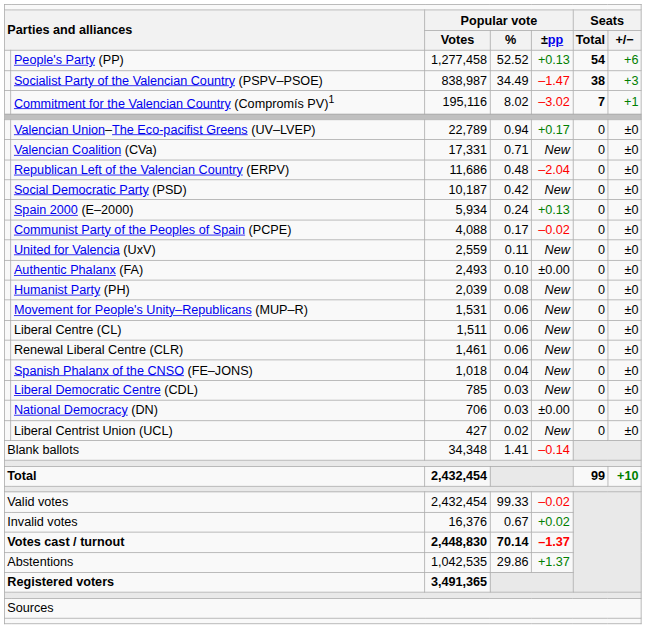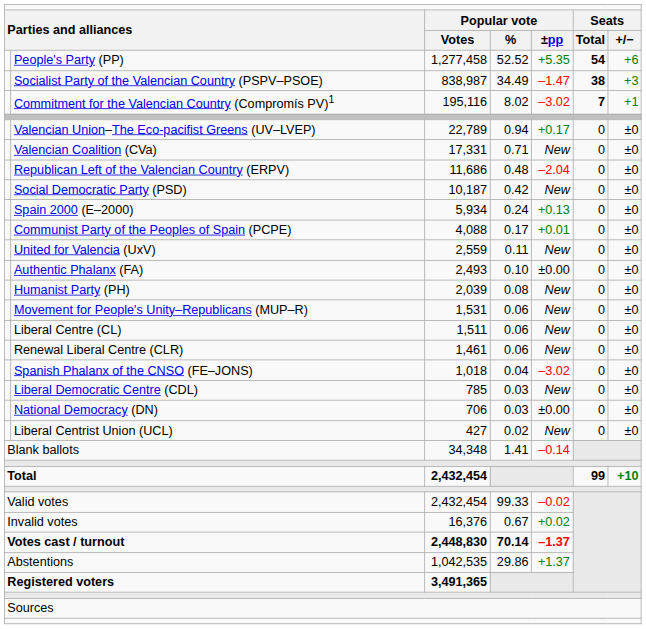(554, 60) +0.13 -> (554, 60) +5.35
(554, 230) –0.02 -> (554, 230) +0.01
(557, 370) New -> (554, 370) –3.02
